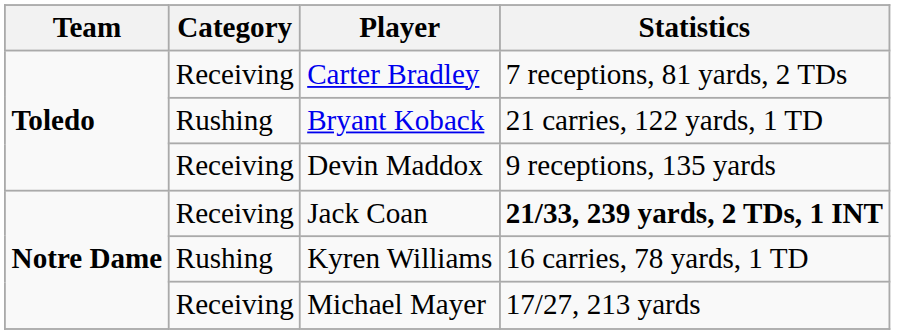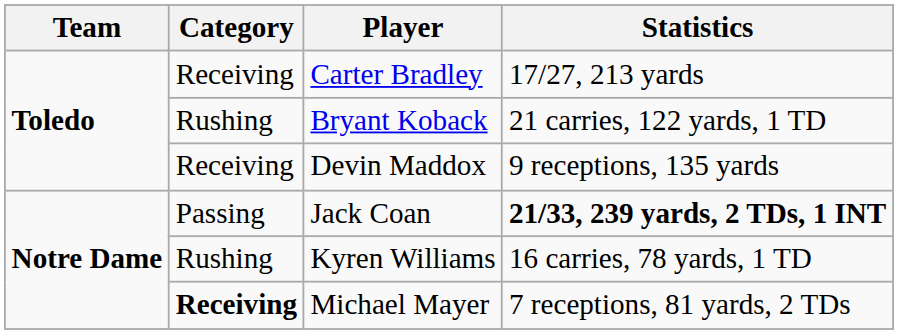(677, 73) 7 receptions, 81 yards, 2 TDs -> (606, 73) 17/27, 213 yards
(235, 212) Receiving -> (220, 212) Passing
(235, 304) normal -> (236, 304) bold
(603, 304) 17/27, 213 yards -> (680, 304) 7 receptions, 81 yards, 2 TDs
